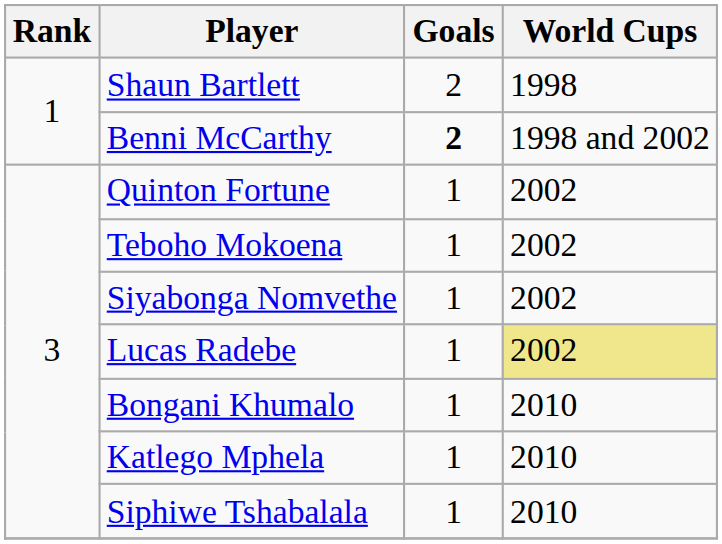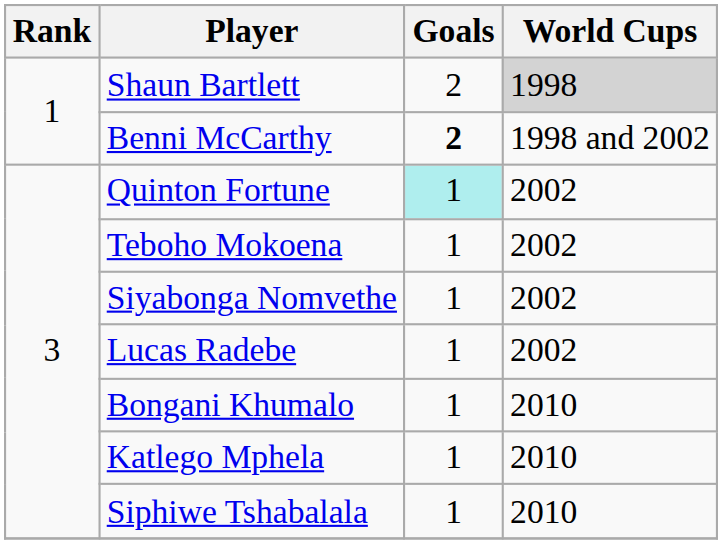(544, 84) no background -> (544, 84) lightgrey background
(454, 191) no background -> (454, 191) paleturquoise background
(544, 350) khaki background -> (544, 350) no background
